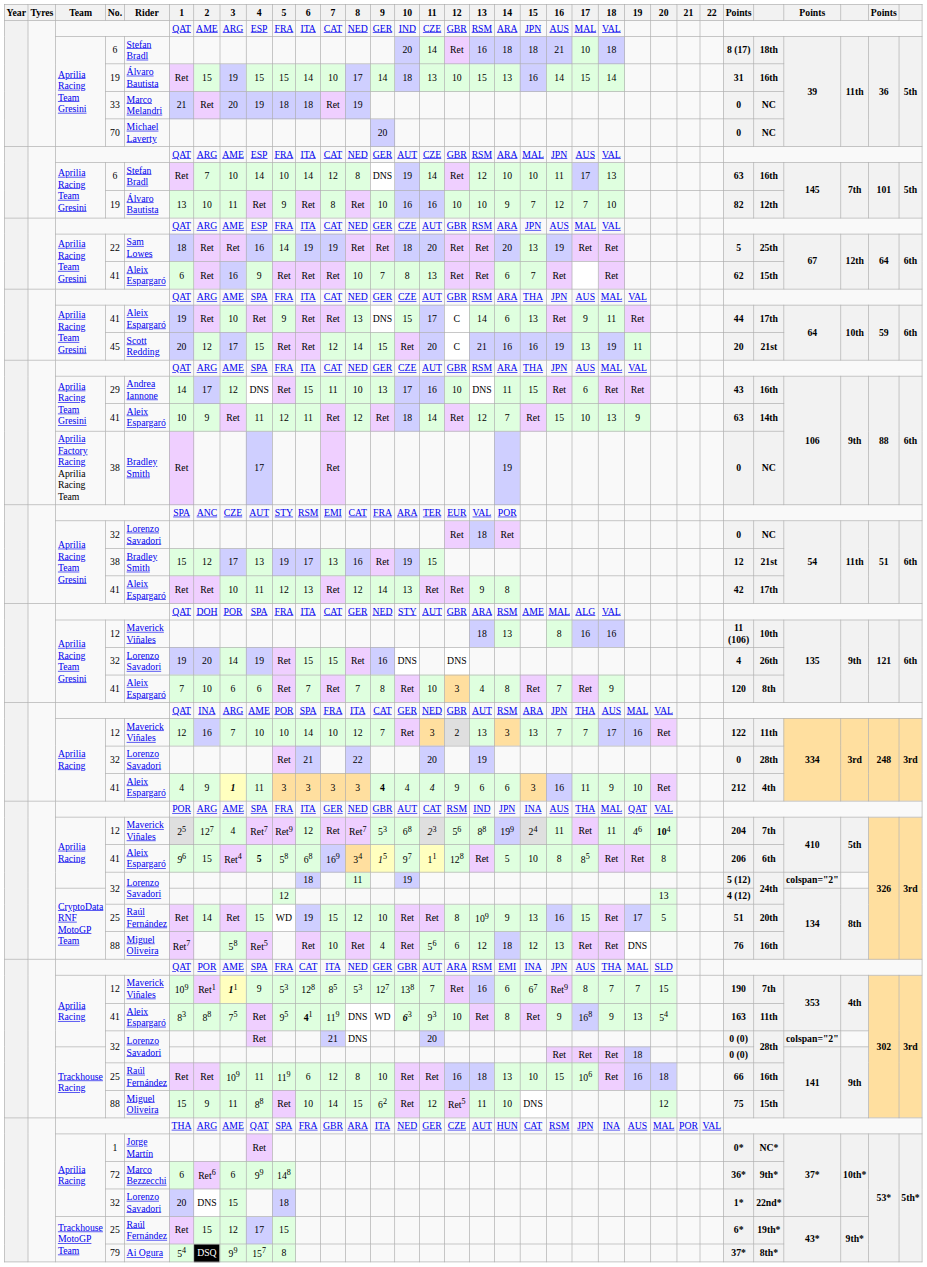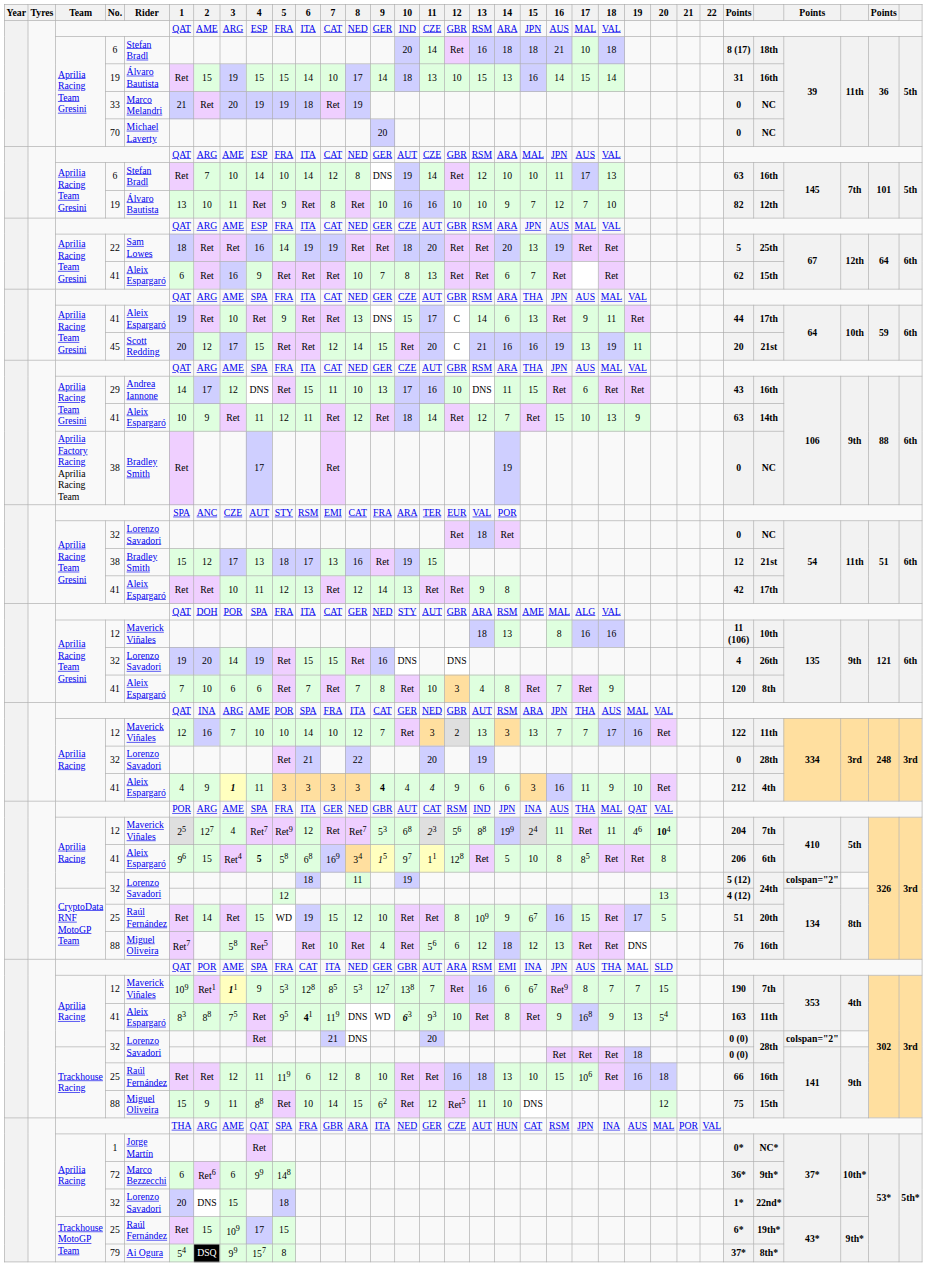(284, 105) 18 -> (284, 105) 19
(284, 562) 19 -> (284, 562) 18
(533, 918) 13 -> (533, 918) 67
(233, 1076) 109 -> (233, 1076) 12
(233, 1230) 12 -> (233, 1230) 109
